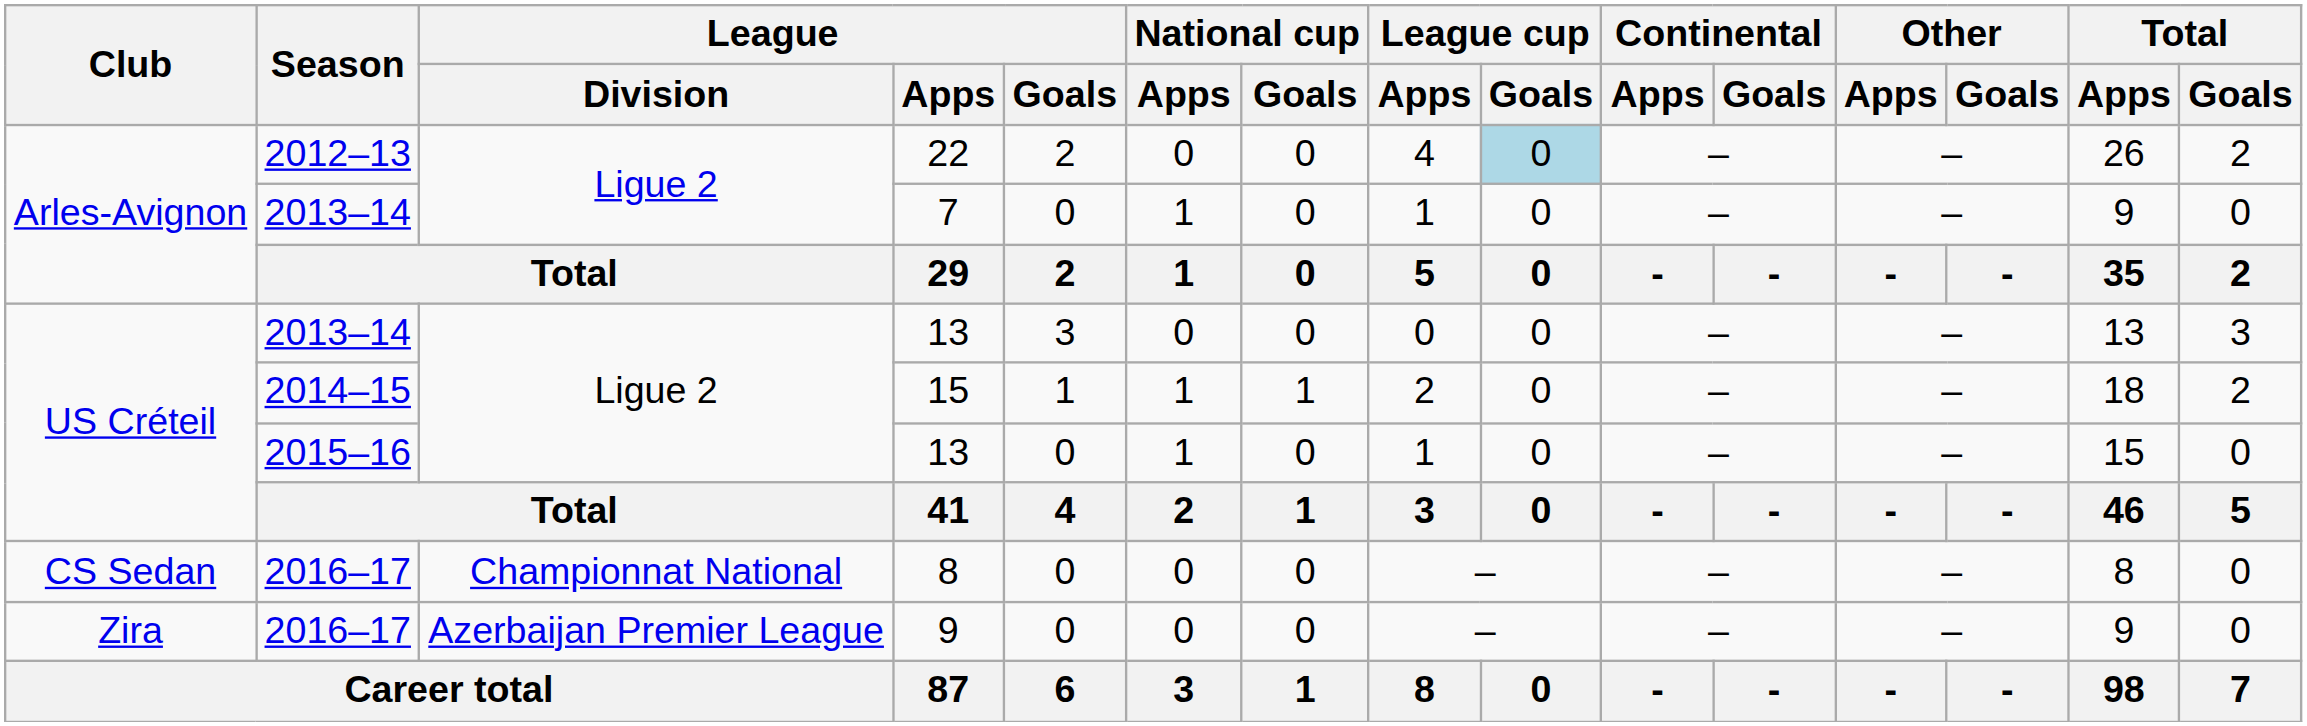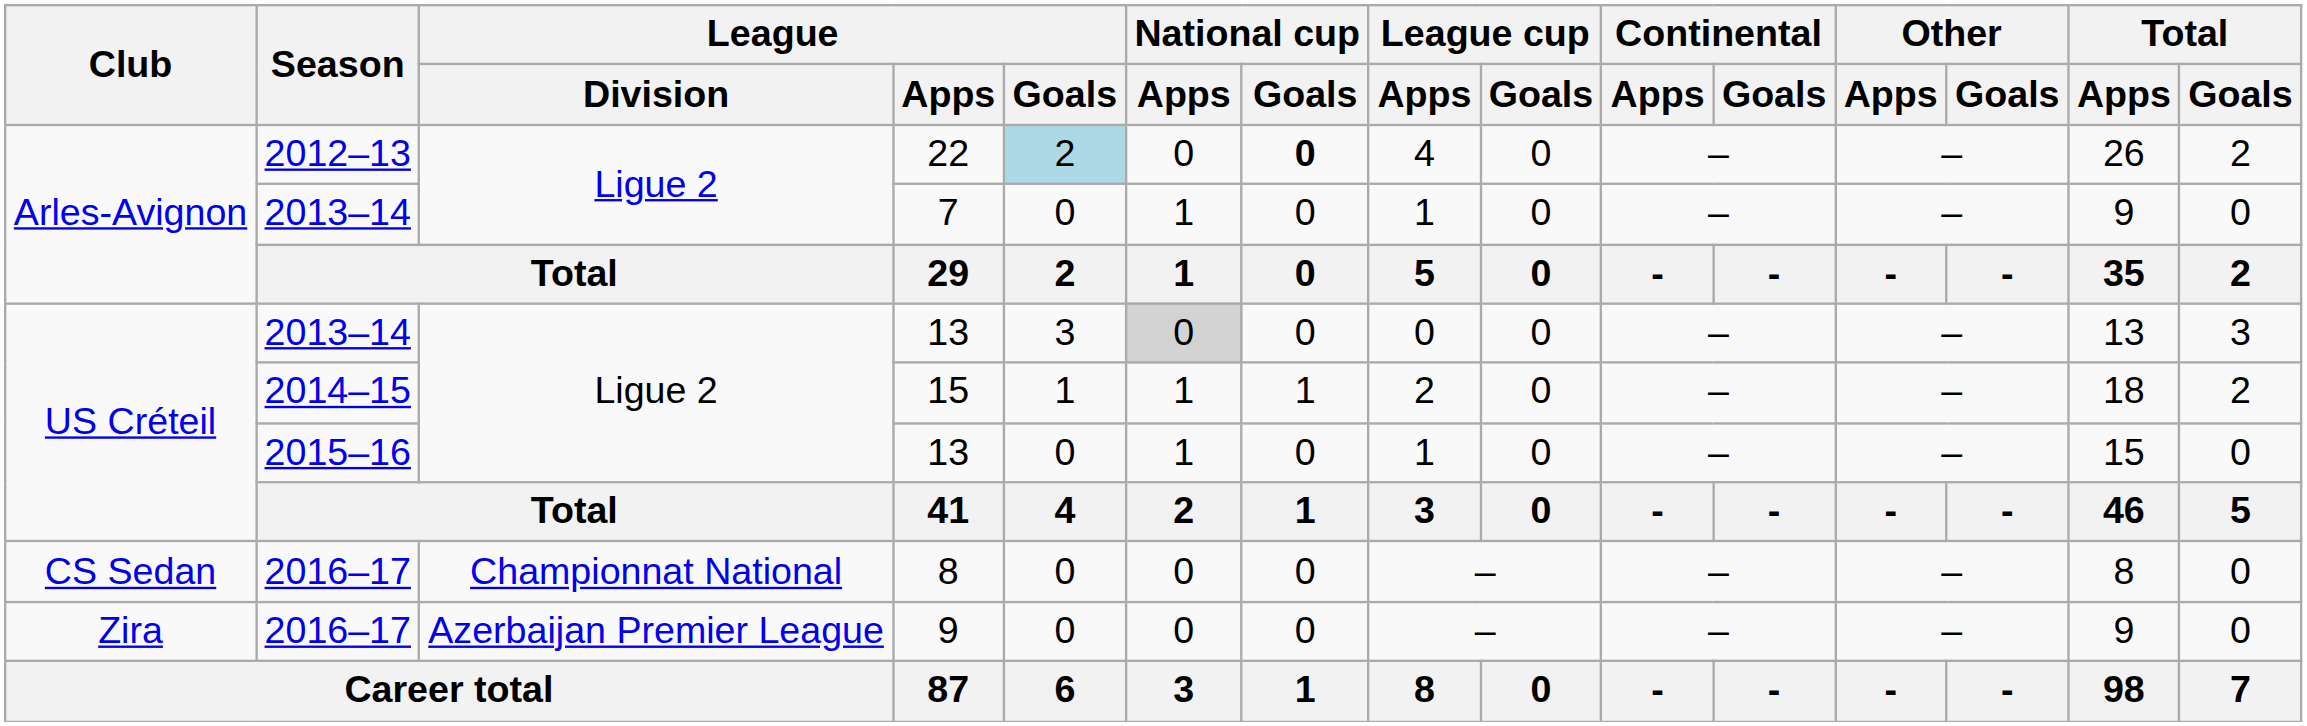(1065, 153) no background -> (1065, 153) lightblue background
(1305, 153) normal -> (1305, 153) bold
(1541, 153) lightblue background -> (1541, 153) no background
(1184, 332) no background -> (1184, 332) lightgrey background
